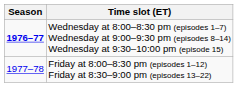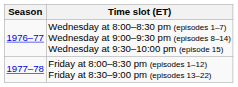(25, 38) bold -> (25, 38) normal
